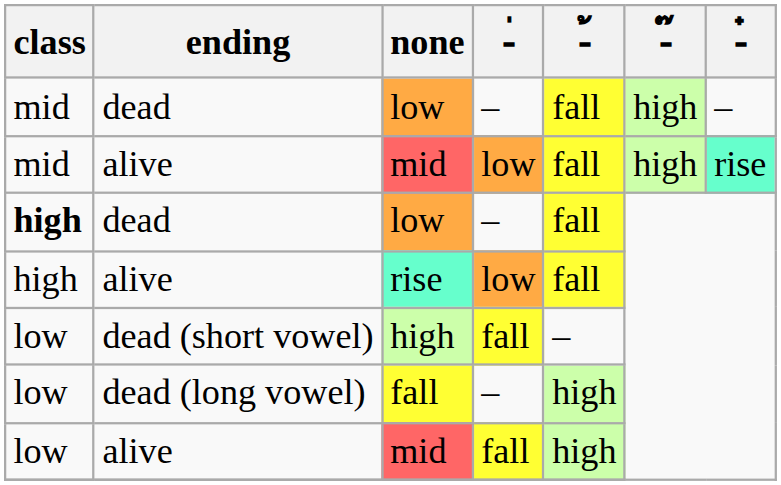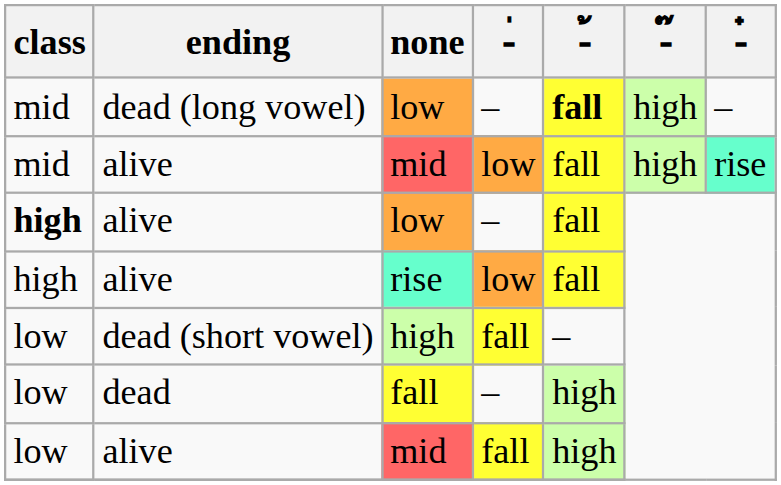(137, 106) dead -> (234, 106) dead (long vowel)
(576, 106) normal -> (577, 106) bold
(137, 221) dead -> (138, 221) alive
(234, 393) dead (long vowel) -> (137, 393) dead
